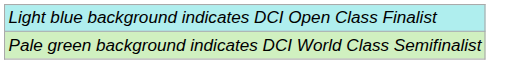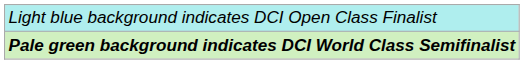(245, 45) normal -> (262, 45) bold
